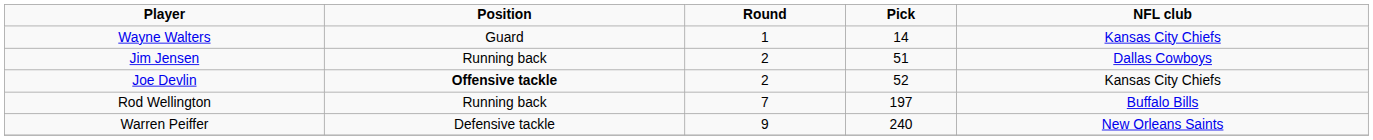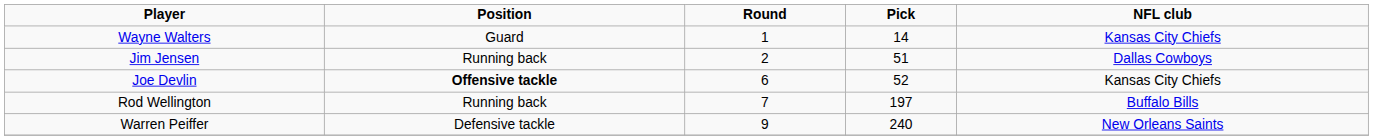(765, 80) 2 -> (765, 80) 6
